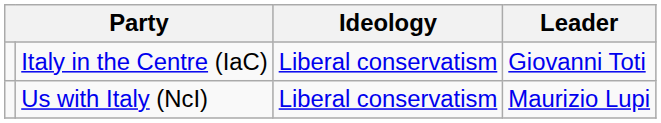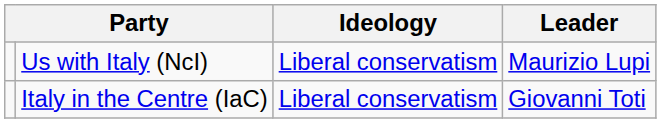rows swapped: (115, 99) <-> (144, 61)
